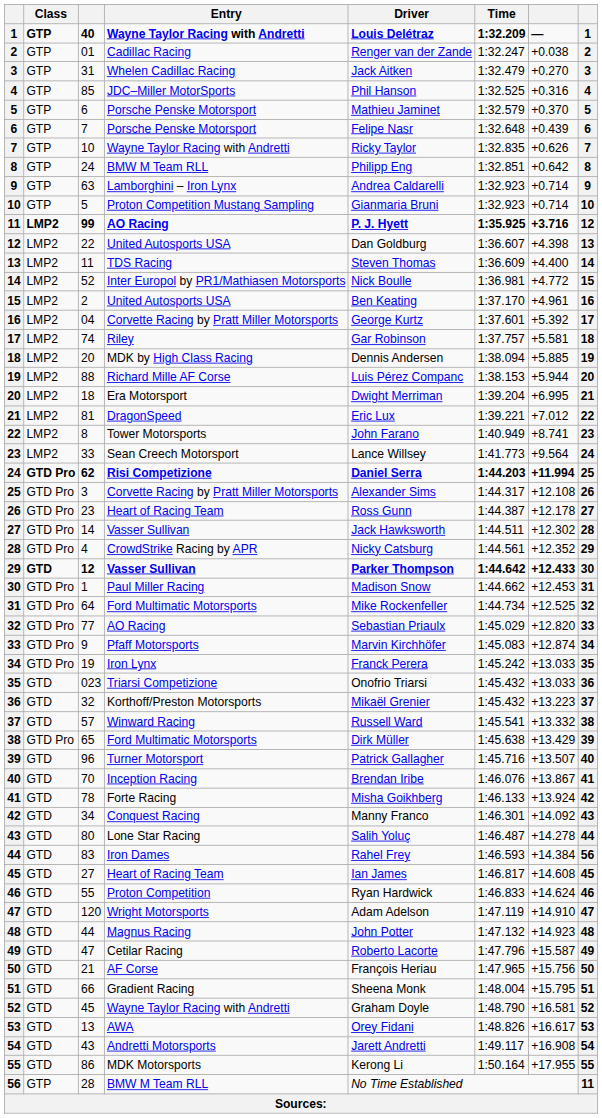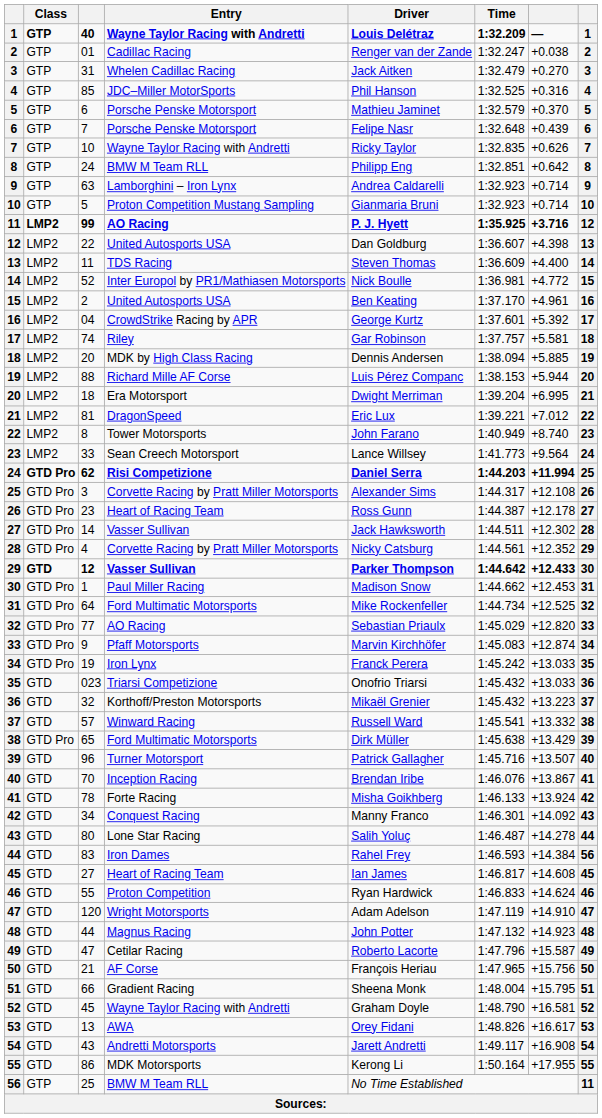(222, 320) Corvette Racing by Pratt Miller Motorsports -> (182, 320) CrowdStrike Racing by APR
(550, 435) +8.741 -> (550, 435) +8.740
(182, 549) CrowdStrike Racing by APR -> (222, 549) Corvette Racing by Pratt Miller Motorsports
(88, 1085) 28 -> (88, 1085) 25
